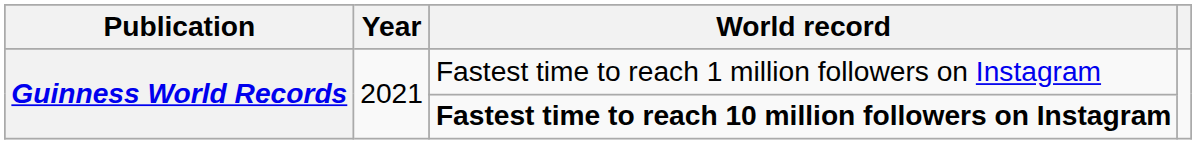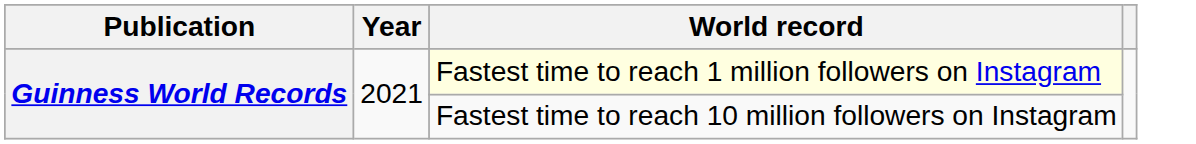(768, 71) no background -> (768, 71) lightyellow background
(804, 116) bold -> (776, 116) normal
